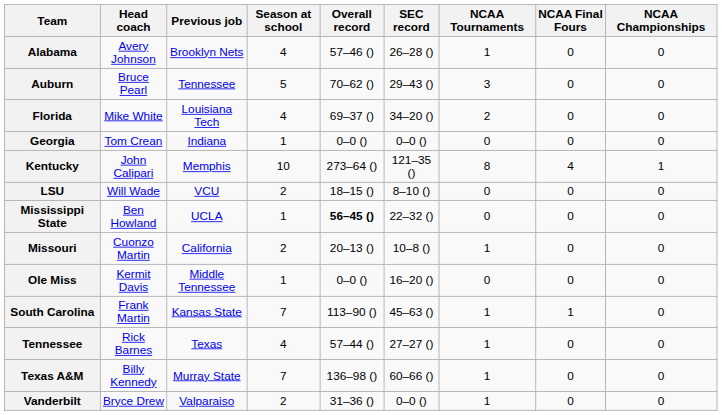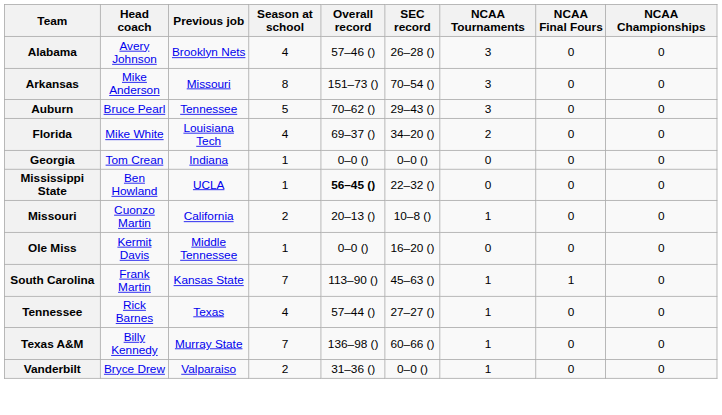(487, 52) 1 -> (488, 52) 3
+ row: (52, 84)
- row: (52, 166)
- row: (52, 192)
